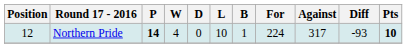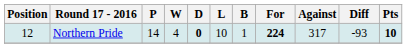(153, 33) bold -> (153, 33) normal
(199, 33) normal -> (199, 33) bold
(275, 33) normal -> (275, 33) bold
